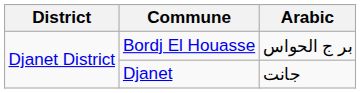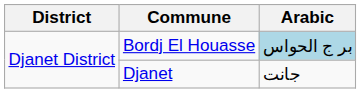(307, 46) no background -> (307, 46) lightblue background
